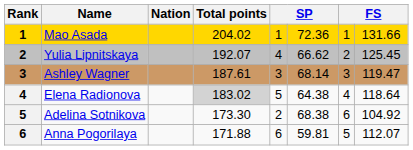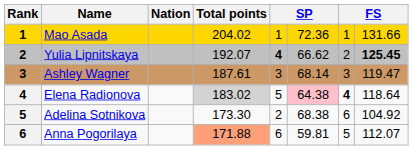(279, 54) normal -> (279, 54) bold
(381, 54) normal -> (381, 54) bold
(313, 94) no background -> (313, 94) pink background
(347, 94) normal -> (347, 94) bold
(232, 134) no background -> (232, 134) lightsalmon background
